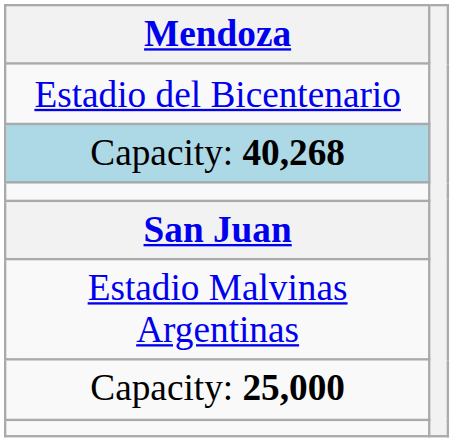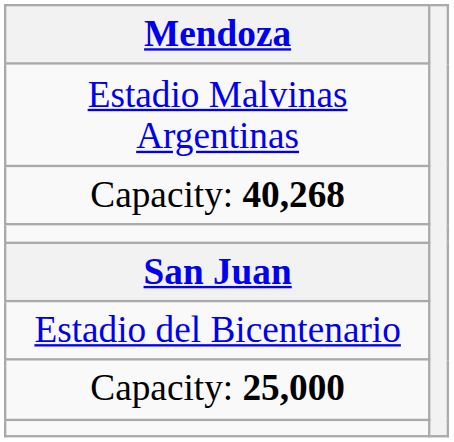(218, 93) Estadio del Bicentenario -> (218, 114) Estadio Malvinas Argentinas
(218, 152) lightblue background -> (218, 194) no background
(218, 308) Estadio Malvinas Argentinas -> (218, 329) Estadio del Bicentenario
